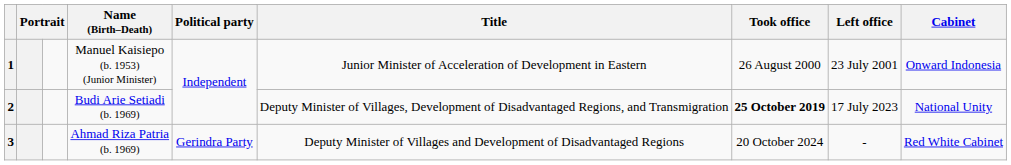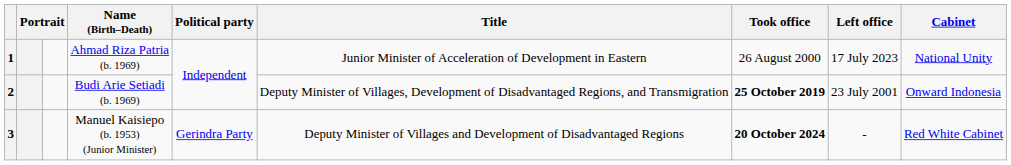(120, 64) Manuel Kaisiepo (b. 1953) (Junior Minister) -> (120, 57) Ahmad Riza Patria (b. 1969)
(864, 64) 23 July 2001 -> (864, 57) 17 July 2023
(953, 64) Onward Indonesia -> (953, 57) National Unity
(864, 106) 17 July 2023 -> (864, 92) 23 July 2001
(953, 106) National Unity -> (953, 92) Onward Indonesia
(120, 142) Ahmad Riza Patria (b. 1969) -> (120, 134) Manuel Kaisiepo (b. 1953) (Junior Minister)
(780, 142) normal -> (780, 134) bold
